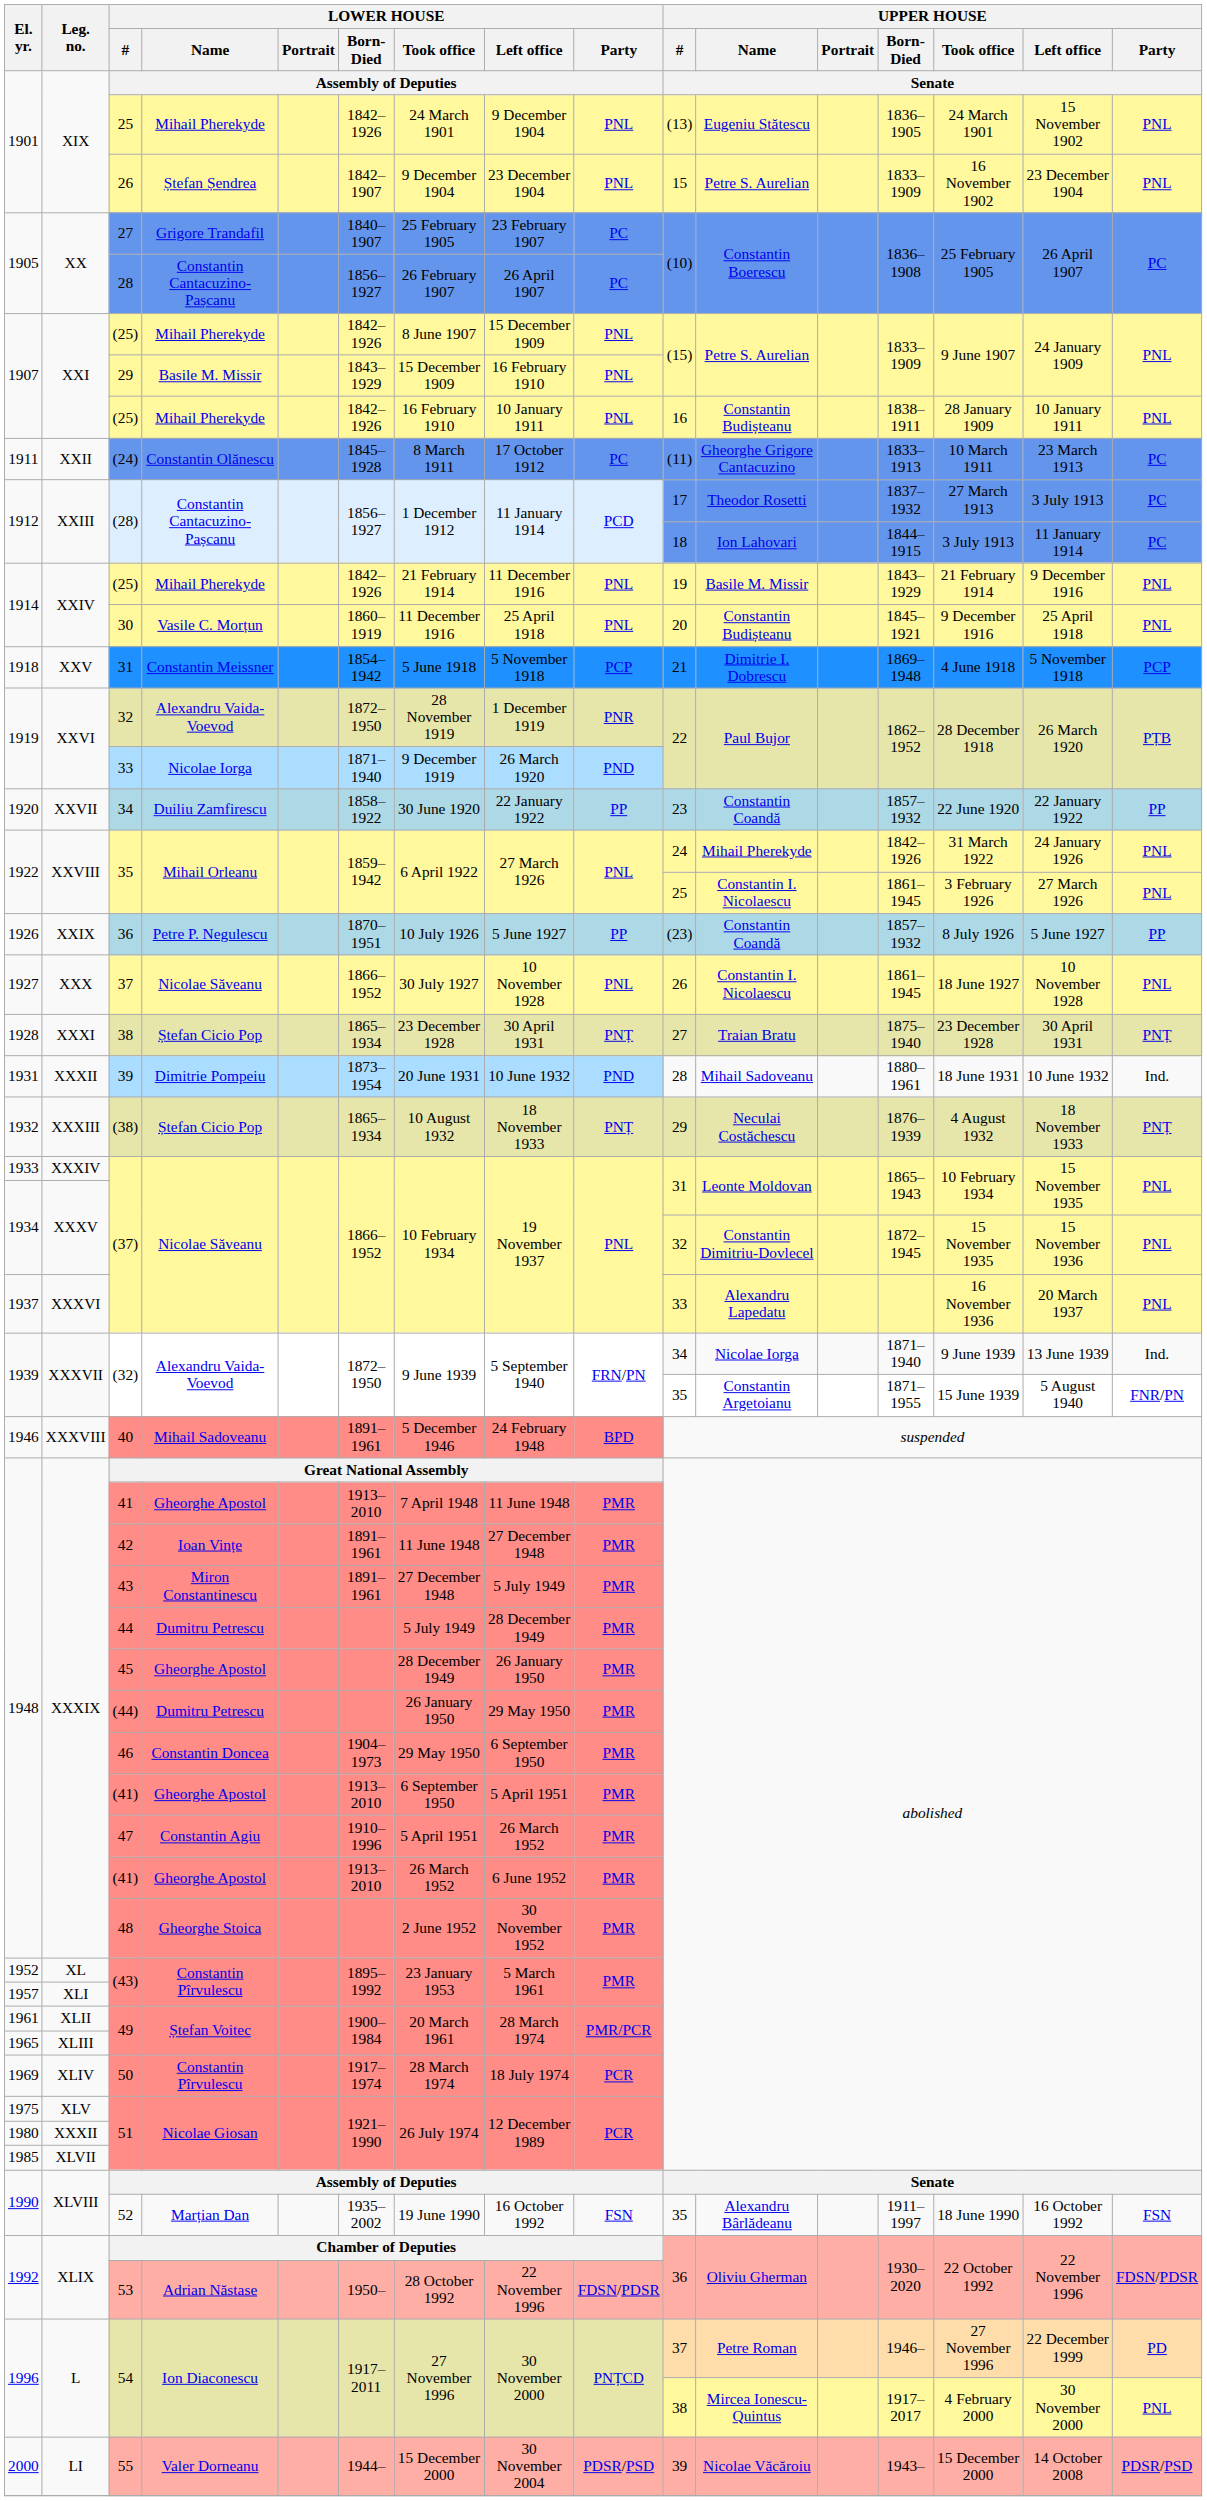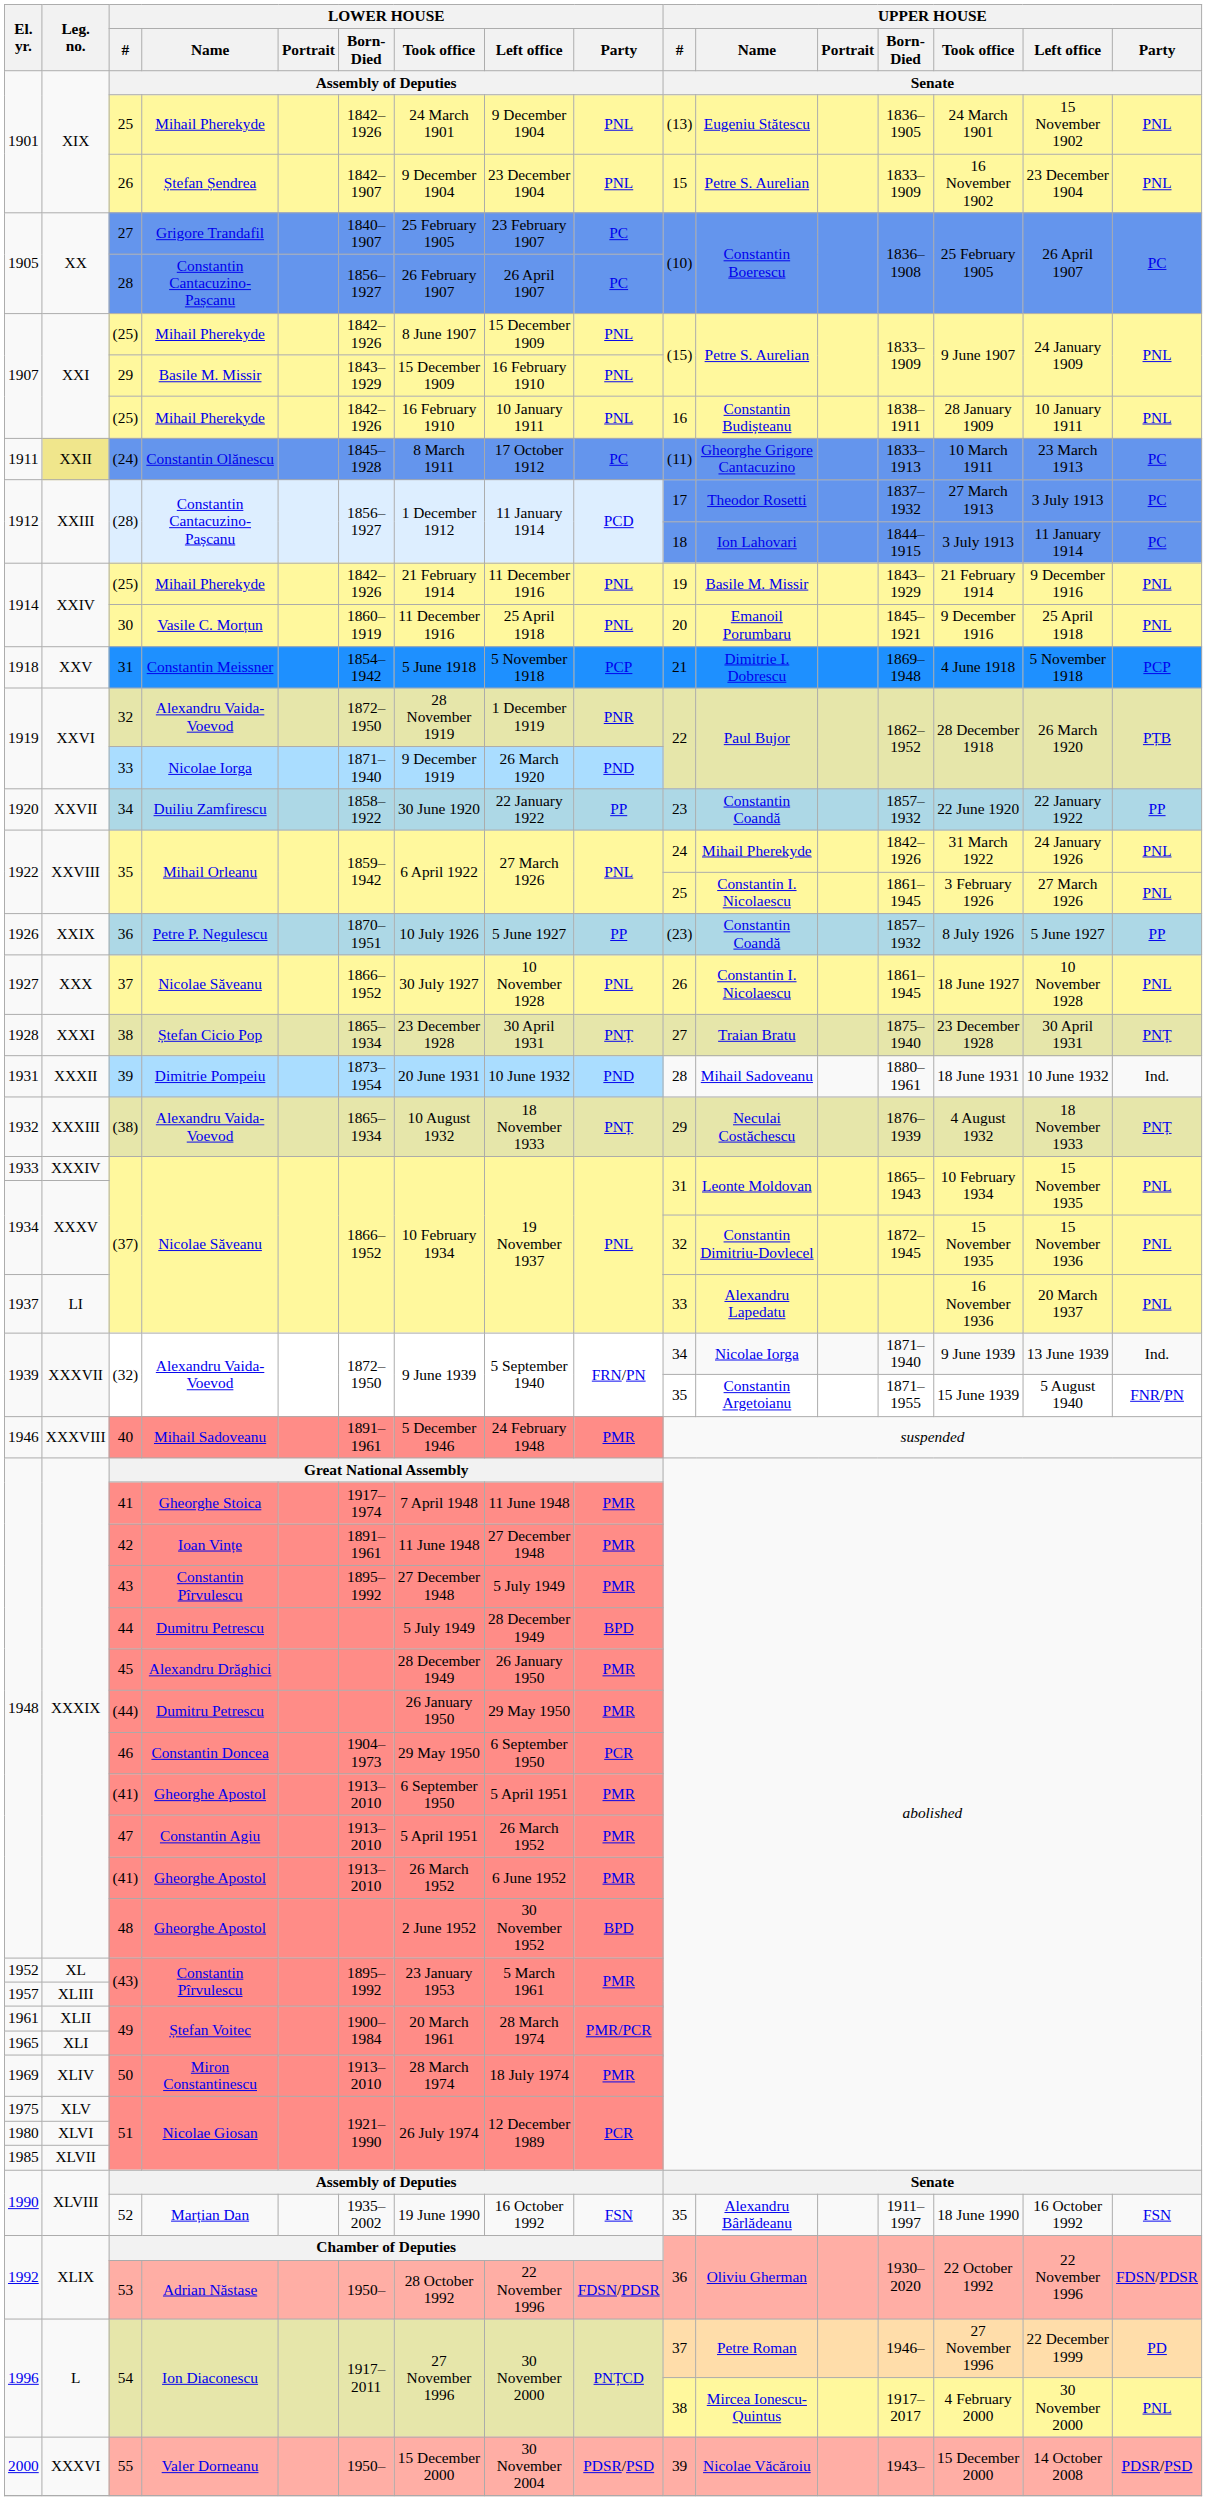(76, 458) no background -> (76, 458) khaki background
(757, 625) Constantin Budișteanu -> (757, 625) Emanoil Porumbaru
(210, 1126) Ștefan Cicio Pop -> (210, 1126) Alexandru Vaida-Voevod
(76, 1303) XXXVI -> (76, 1303) LI
(619, 1437) BPD -> (619, 1437) PMR
(210, 1503) Gheorghe Apostol -> (210, 1503) Gheorghe Stoica
(366, 1503) 1913–2010 -> (366, 1503) 1917–1974
(210, 1586) Miron Constantinescu -> (210, 1586) Constantin Pîrvulescu
(366, 1586) 1891–1961 -> (366, 1586) 1895–1992
(619, 1628) PMR -> (619, 1628) BPD
(210, 1669) Gheorghe Apostol -> (210, 1669) Alexandru Drăghici
(619, 1752) PMR -> (619, 1752) PCR
(366, 1836) 1910–1996 -> (366, 1836) 1913–2010
(210, 1928) Gheorghe Stoica -> (210, 1928) Gheorghe Apostol
(619, 1928) PMR -> (619, 1928) BPD
(76, 1994) XLI -> (76, 1994) XLIII
(76, 2042) XLIII -> (76, 2042) XLI
(210, 2075) Constantin Pîrvulescu -> (210, 2075) Miron Constantinescu
(366, 2075) 1917–1974 -> (366, 2075) 1913–2010
(619, 2075) PCR -> (619, 2075) PMR
(76, 2133) XXXII -> (76, 2133) XLVI
(76, 2466) LI -> (76, 2466) XXXVI
(366, 2466) 1944– -> (366, 2466) 1950–
